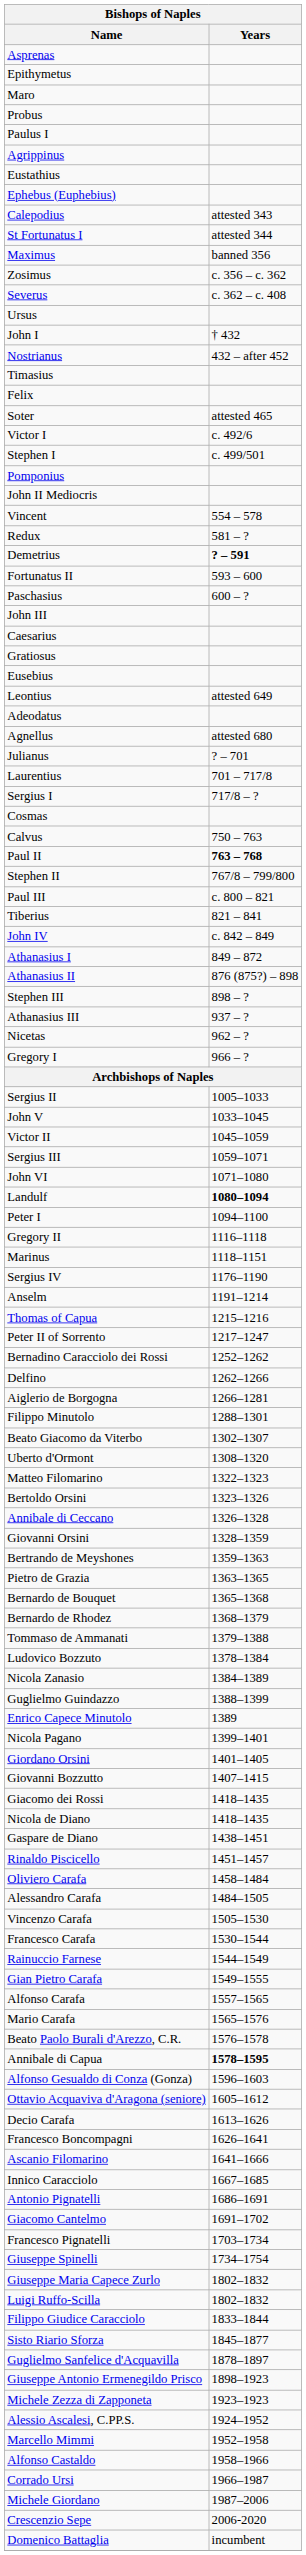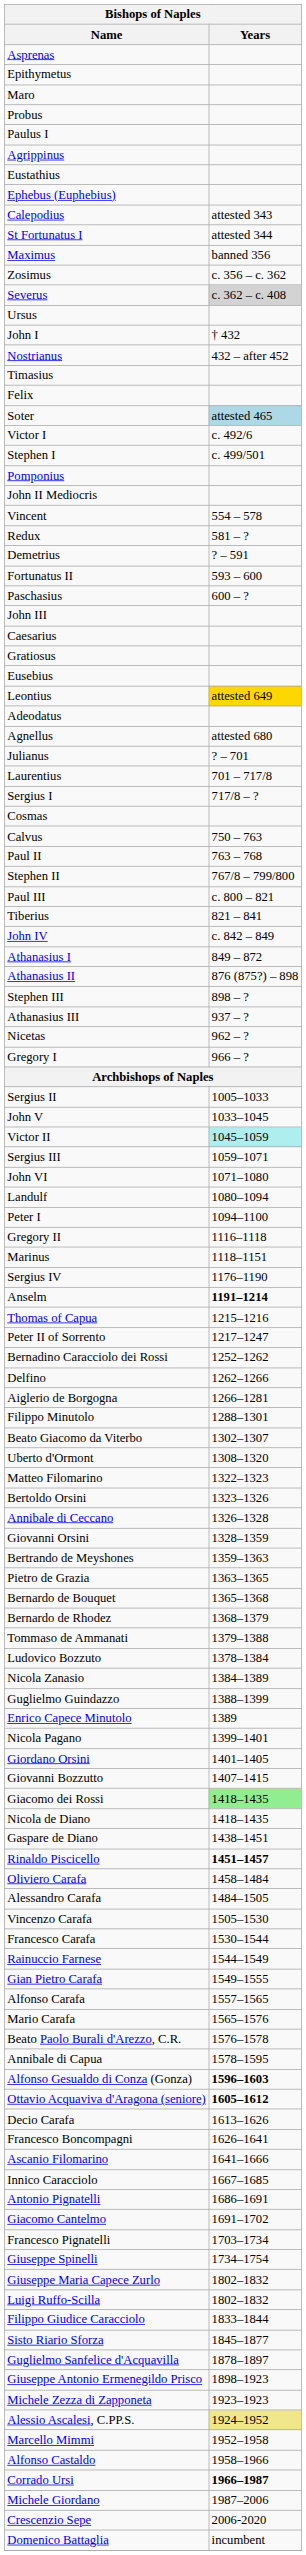(249, 295) no background -> (249, 295) lightgrey background
(242, 415) no background -> (242, 415) lightblue background
(231, 555) bold -> (230, 555) normal
(242, 696) no background -> (242, 696) gold background
(237, 856) bold -> (237, 856) normal
(240, 1137) no background -> (240, 1137) paleturquoise background
(240, 1197) bold -> (240, 1197) normal
(240, 1297) normal -> (240, 1297) bold
(240, 1798) no background -> (240, 1798) lightgreen background
(240, 1858) normal -> (240, 1858) bold
(240, 2059) bold -> (240, 2059) normal
(240, 2079) normal -> (240, 2079) bold
(240, 2099) normal -> (240, 2099) bold
(240, 2420) no background -> (240, 2420) khaki background
(240, 2480) normal -> (240, 2480) bold
